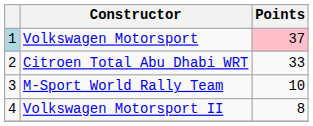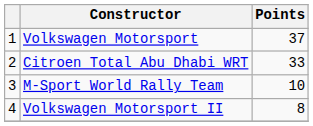(12, 39) lightblue background -> (12, 39) no background
(297, 39) pink background -> (297, 39) no background
